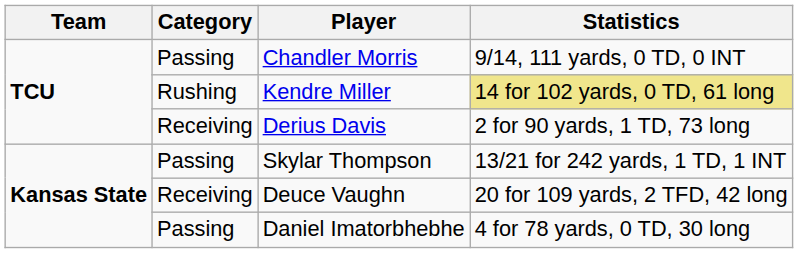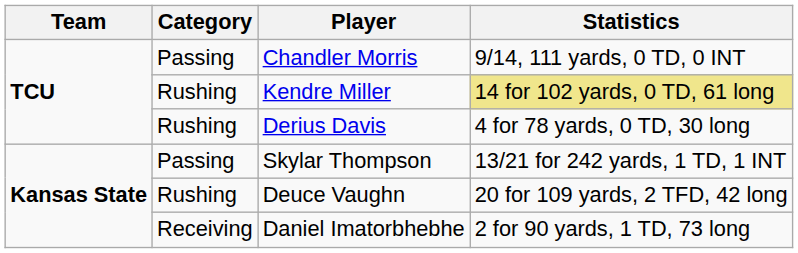(205, 126) Receiving -> (197, 126) Rushing
(612, 126) 2 for 90 yards, 1 TD, 73 long -> (612, 126) 4 for 78 yards, 0 TD, 30 long
(205, 195) Receiving -> (197, 195) Rushing
(196, 229) Passing -> (205, 229) Receiving
(612, 229) 4 for 78 yards, 0 TD, 30 long -> (612, 229) 2 for 90 yards, 1 TD, 73 long
